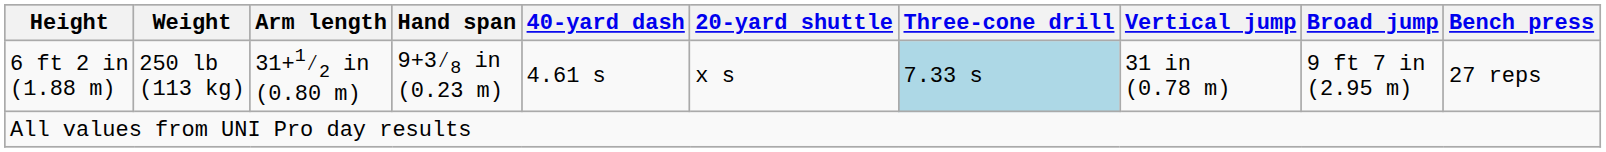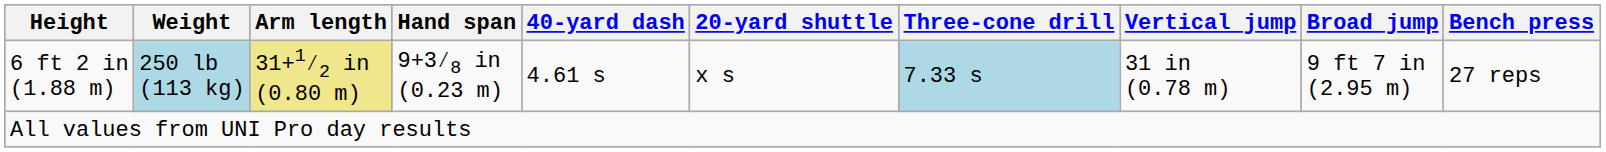(192, 76) no background -> (192, 76) lightblue background
(312, 76) no background -> (312, 76) khaki background
